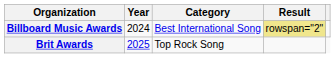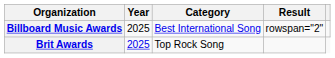(138, 28) 2024 -> (138, 28) 2025
(294, 28) khaki background -> (294, 28) no background
